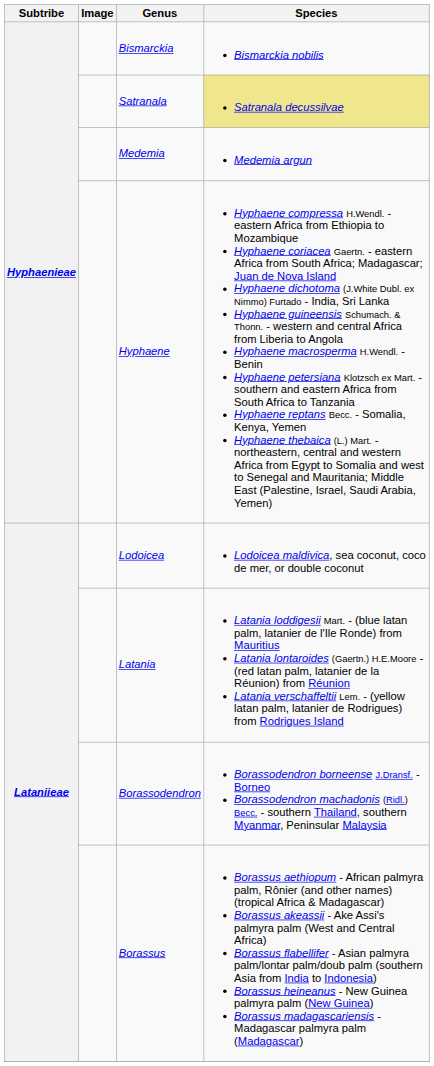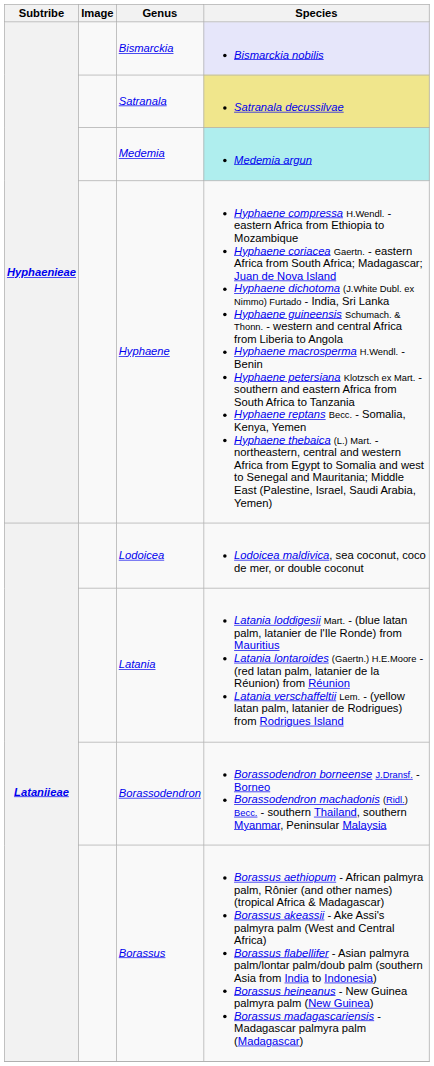(316, 55) no background -> (316, 55) lavender background
(316, 160) no background -> (316, 160) paleturquoise background
